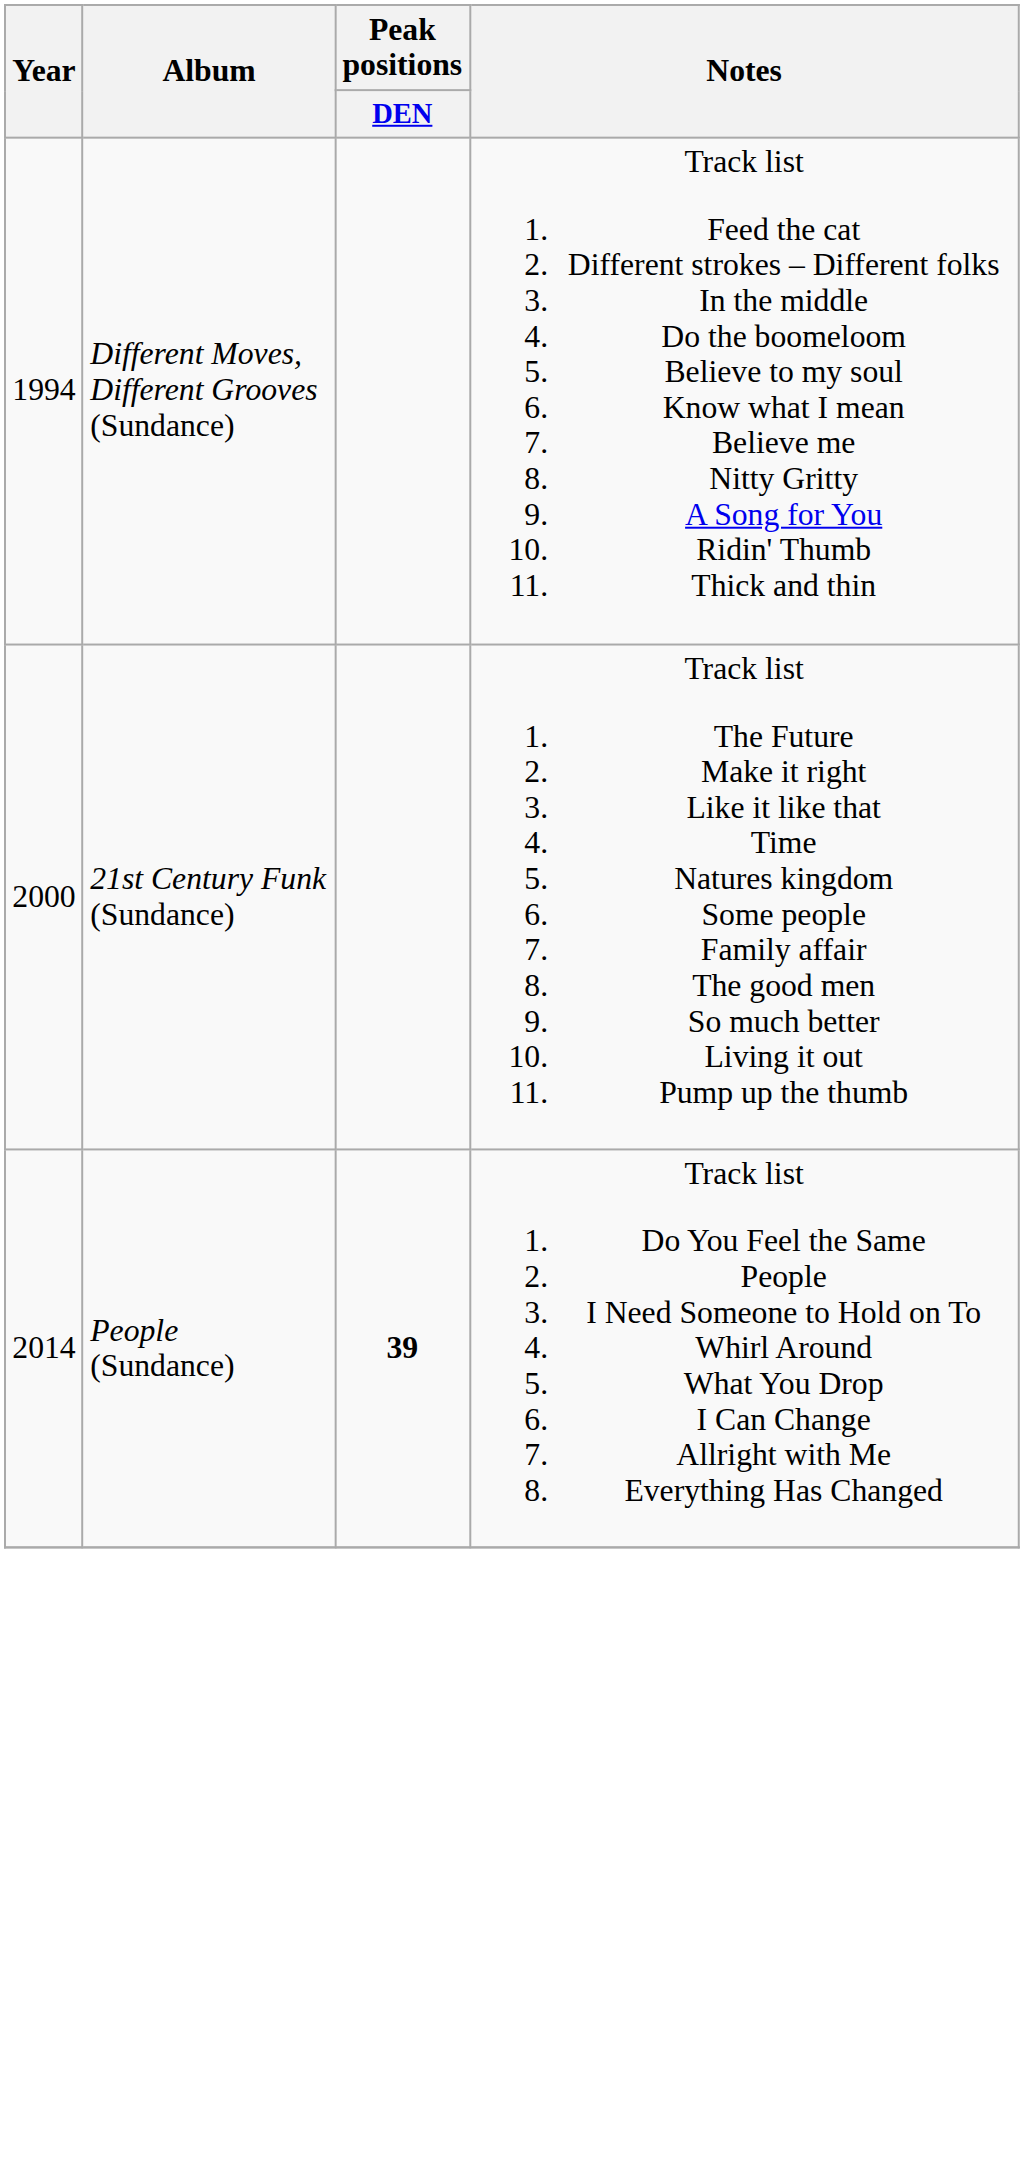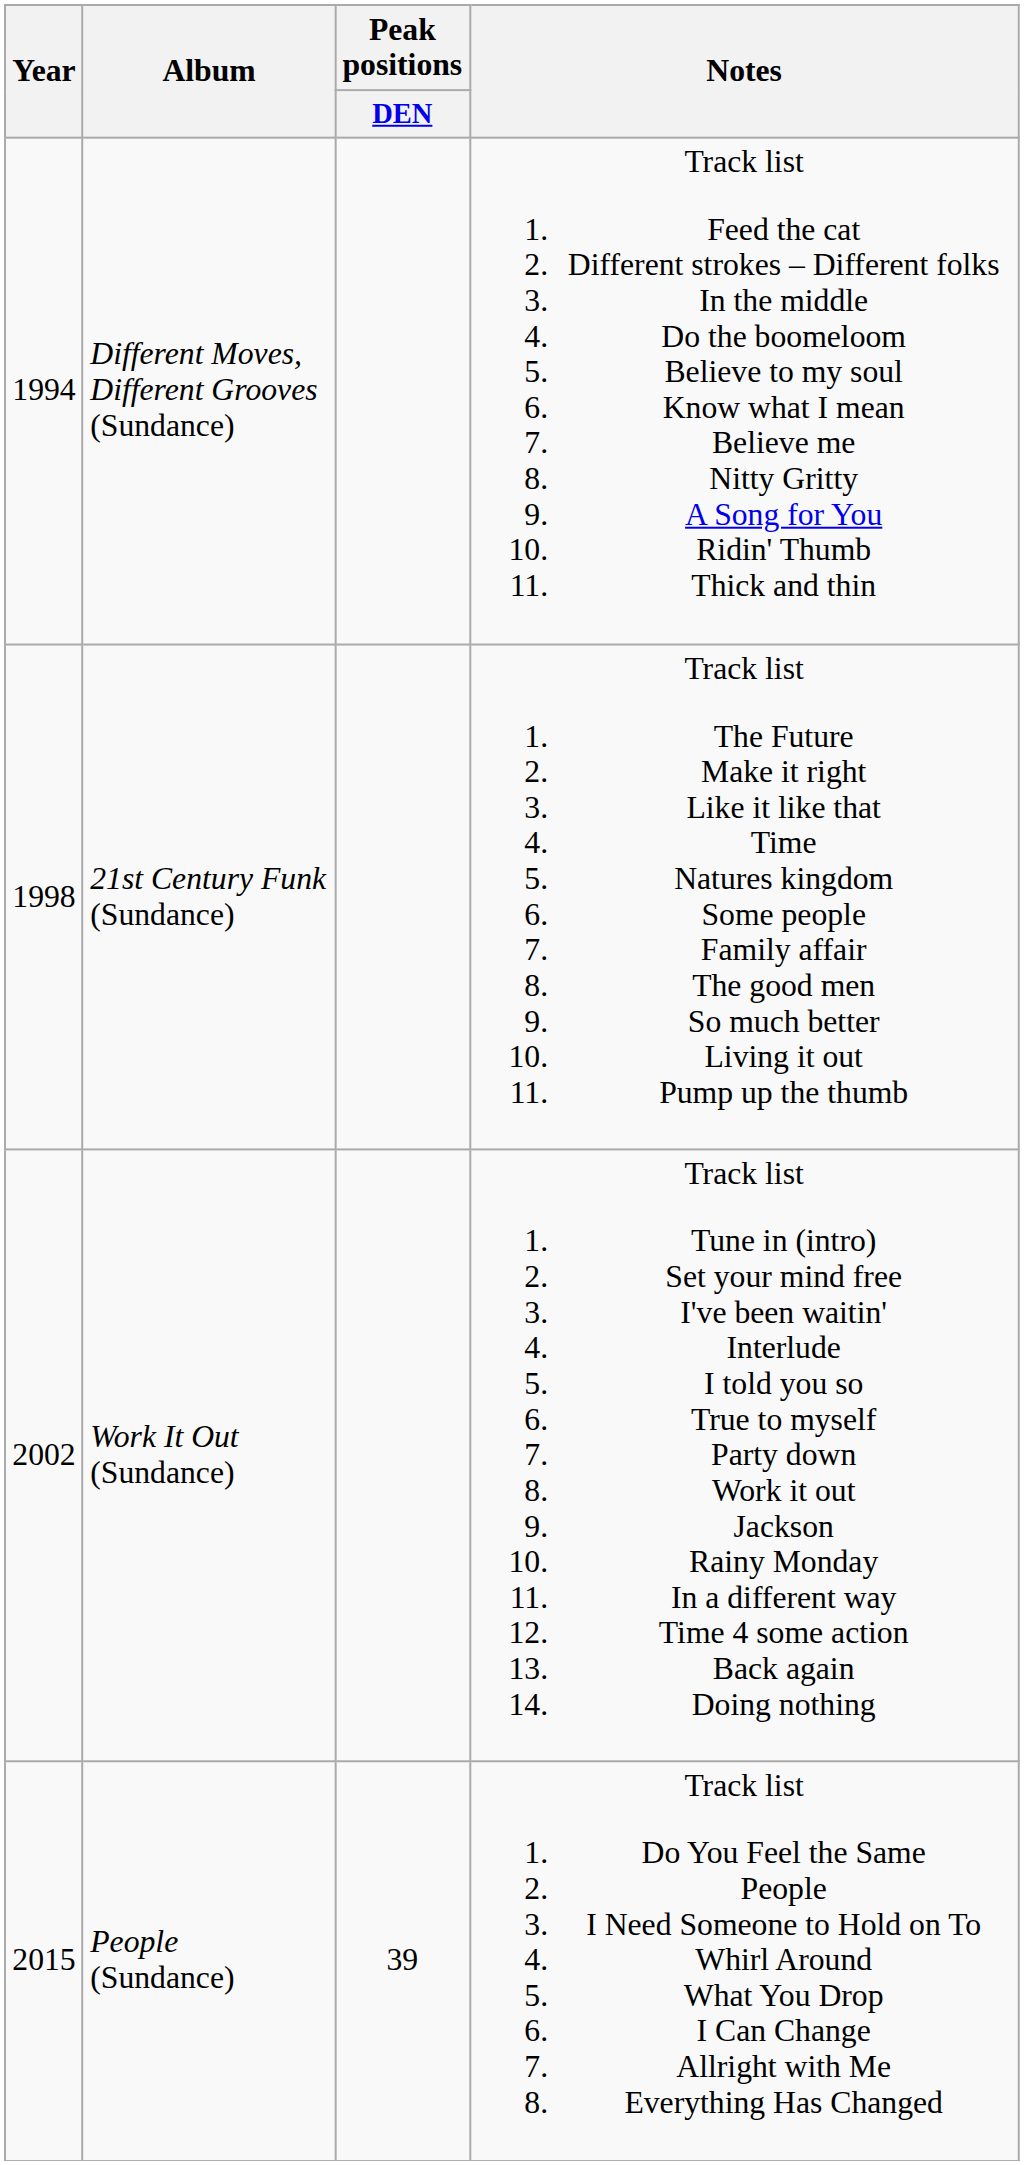(44, 895) 2000 -> (44, 895) 1998
+ row: (164, 1454)
(44, 1348) 2014 -> (44, 1960) 2015
(402, 1348) bold -> (402, 1960) normal
